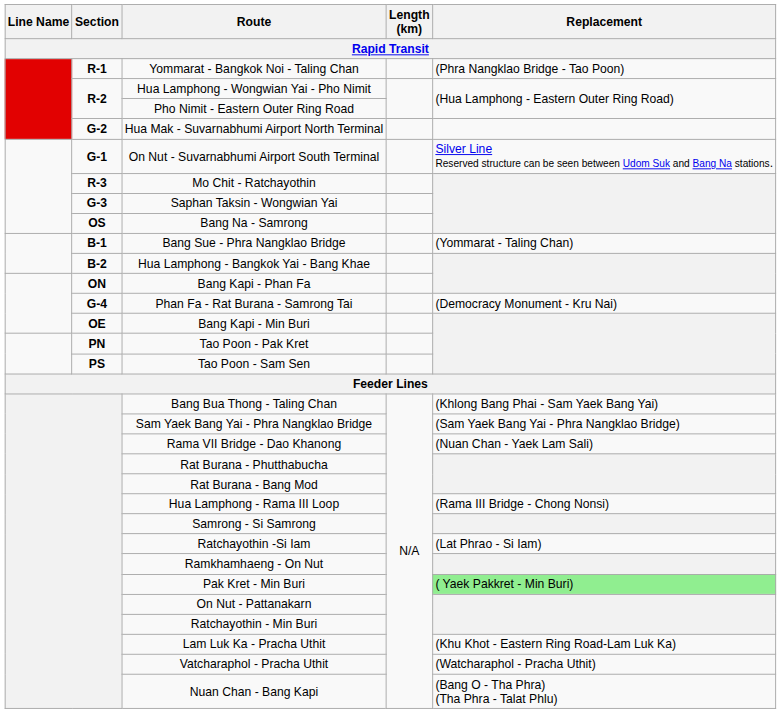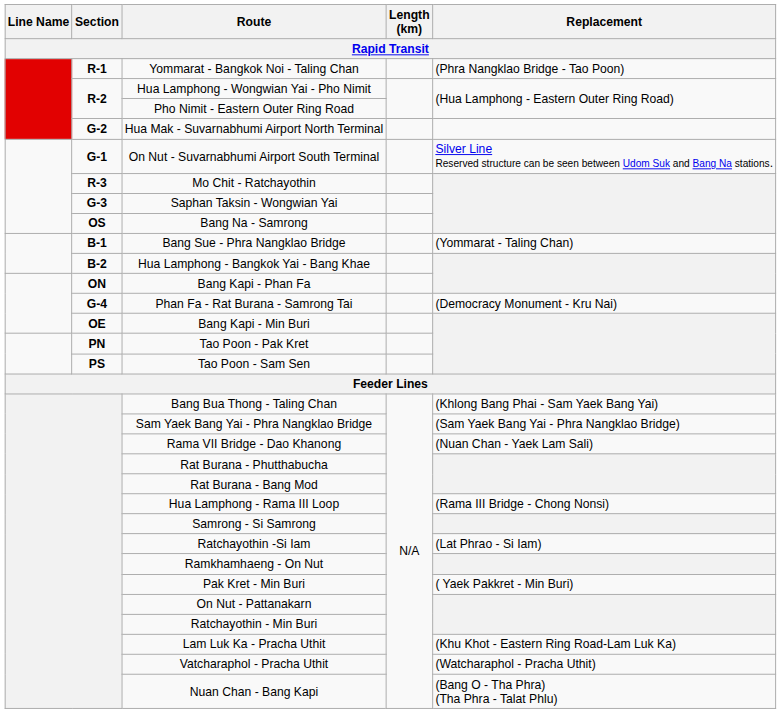(504, 584) lightgreen background -> (504, 584) no background
